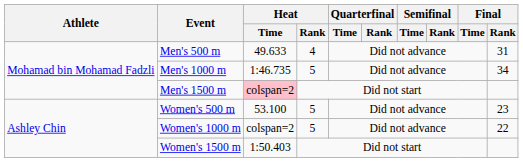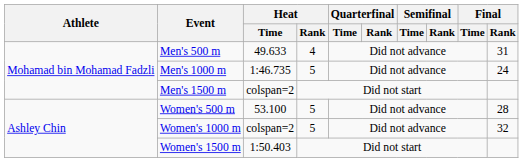(503, 71) 34 -> (503, 71) 24
(270, 90) pink background -> (270, 90) no background
(503, 109) 23 -> (503, 109) 28
(503, 128) 22 -> (503, 128) 32
